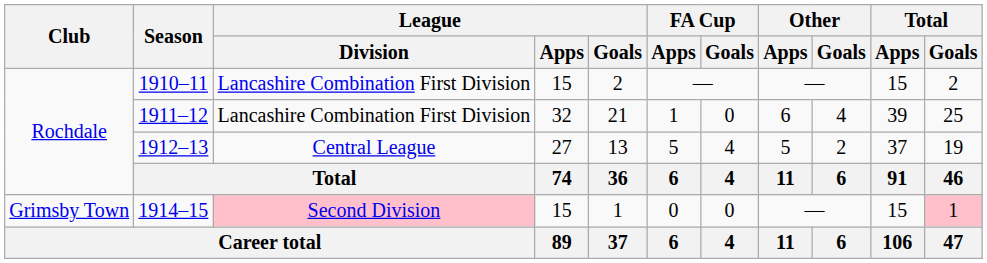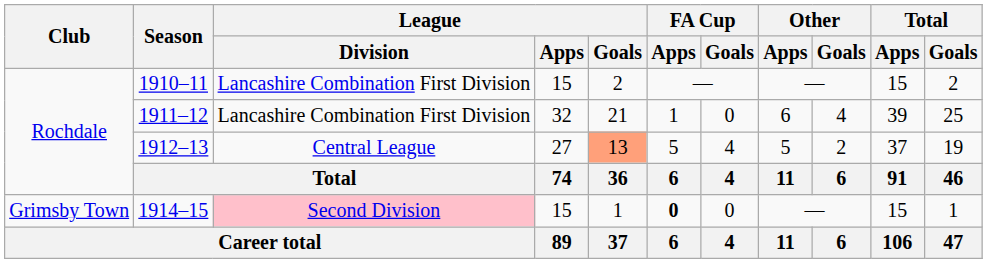(618, 147) no background -> (618, 147) lightsalmon background
(674, 210) normal -> (674, 210) bold
(953, 210) pink background -> (953, 210) no background
